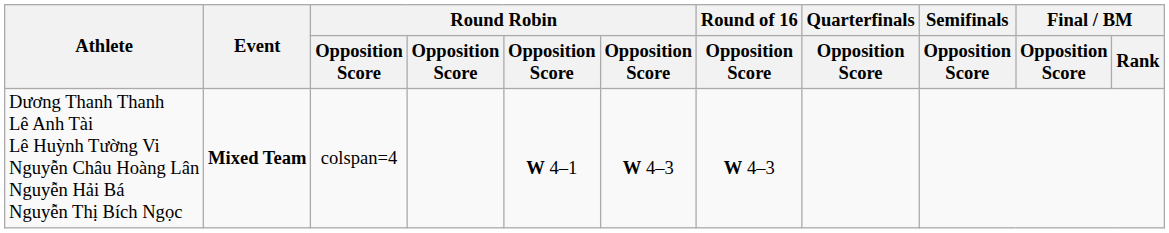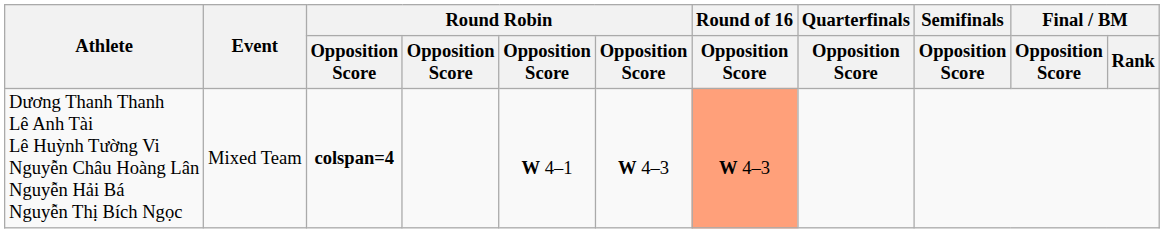(257, 158) bold -> (255, 158) normal
(359, 158) normal -> (354, 158) bold
(749, 169) no background -> (745, 169) lightsalmon background
